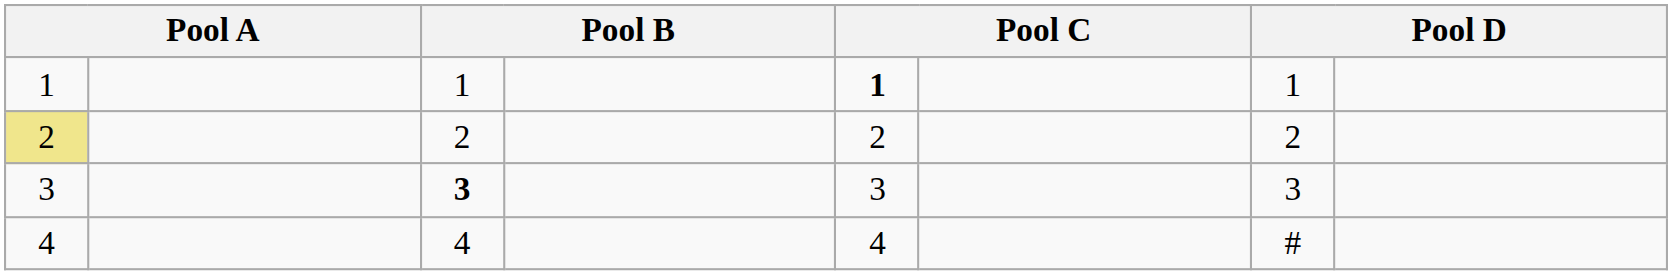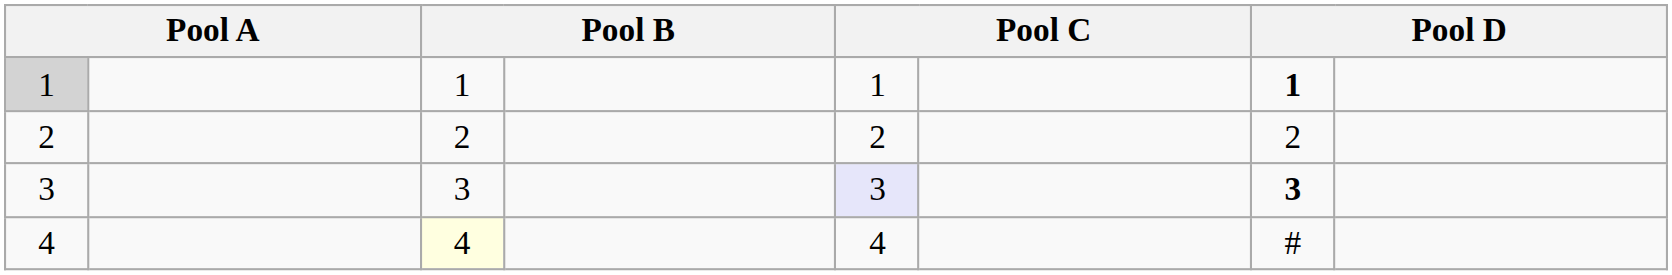(47, 83) no background -> (47, 83) lightgrey background
(877, 83) bold -> (877, 83) normal
(1293, 83) normal -> (1293, 83) bold
(47, 136) khaki background -> (47, 136) no background
(462, 189) bold -> (462, 189) normal
(877, 189) no background -> (877, 189) lavender background
(1293, 189) normal -> (1293, 189) bold
(462, 242) no background -> (462, 242) lightyellow background
